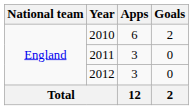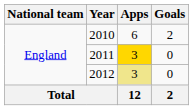(134, 54) no background -> (134, 54) gold background
(134, 74) no background -> (134, 74) khaki background
